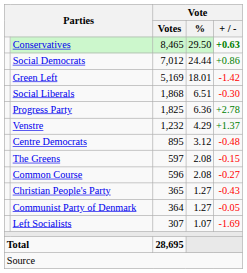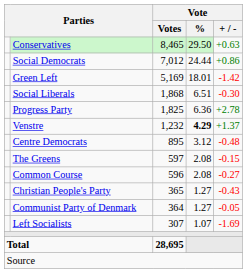(228, 45) bold -> (228, 45) normal
(202, 126) normal -> (202, 126) bold
